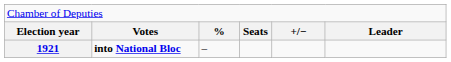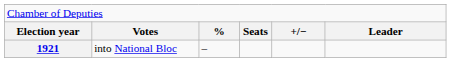(137, 48) bold -> (136, 48) normal
